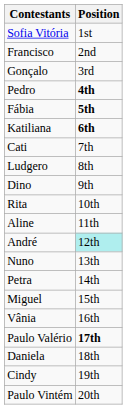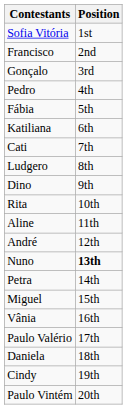(86, 90) bold -> (86, 90) normal
(86, 109) bold -> (86, 109) normal
(86, 128) bold -> (86, 128) normal
(89, 242) paleturquoise background -> (89, 242) no background
(89, 261) normal -> (89, 261) bold
(89, 337) bold -> (89, 337) normal
